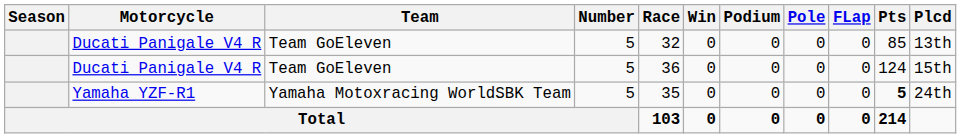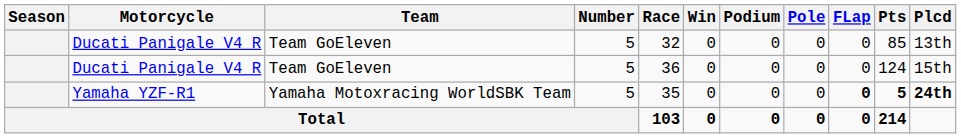(866, 94) normal -> (866, 94) bold
(933, 94) normal -> (933, 94) bold
